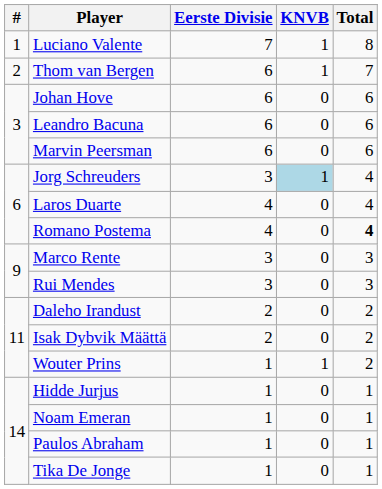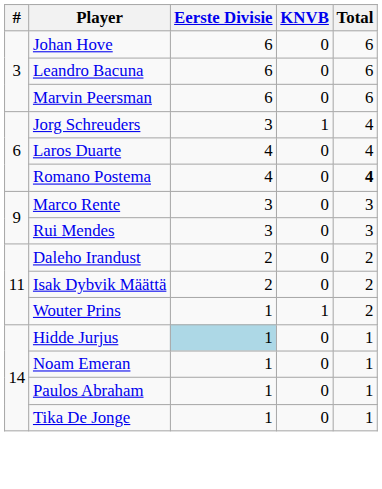- row: (88, 44)
- row: (93, 71)
(325, 177) lightblue background -> (325, 124) no background
(268, 390) no background -> (268, 337) lightblue background
